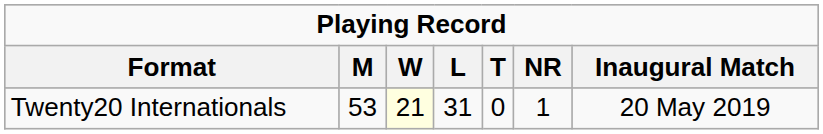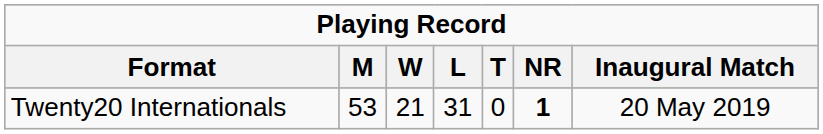(410, 107) lightyellow background -> (410, 107) no background
(543, 107) normal -> (543, 107) bold
